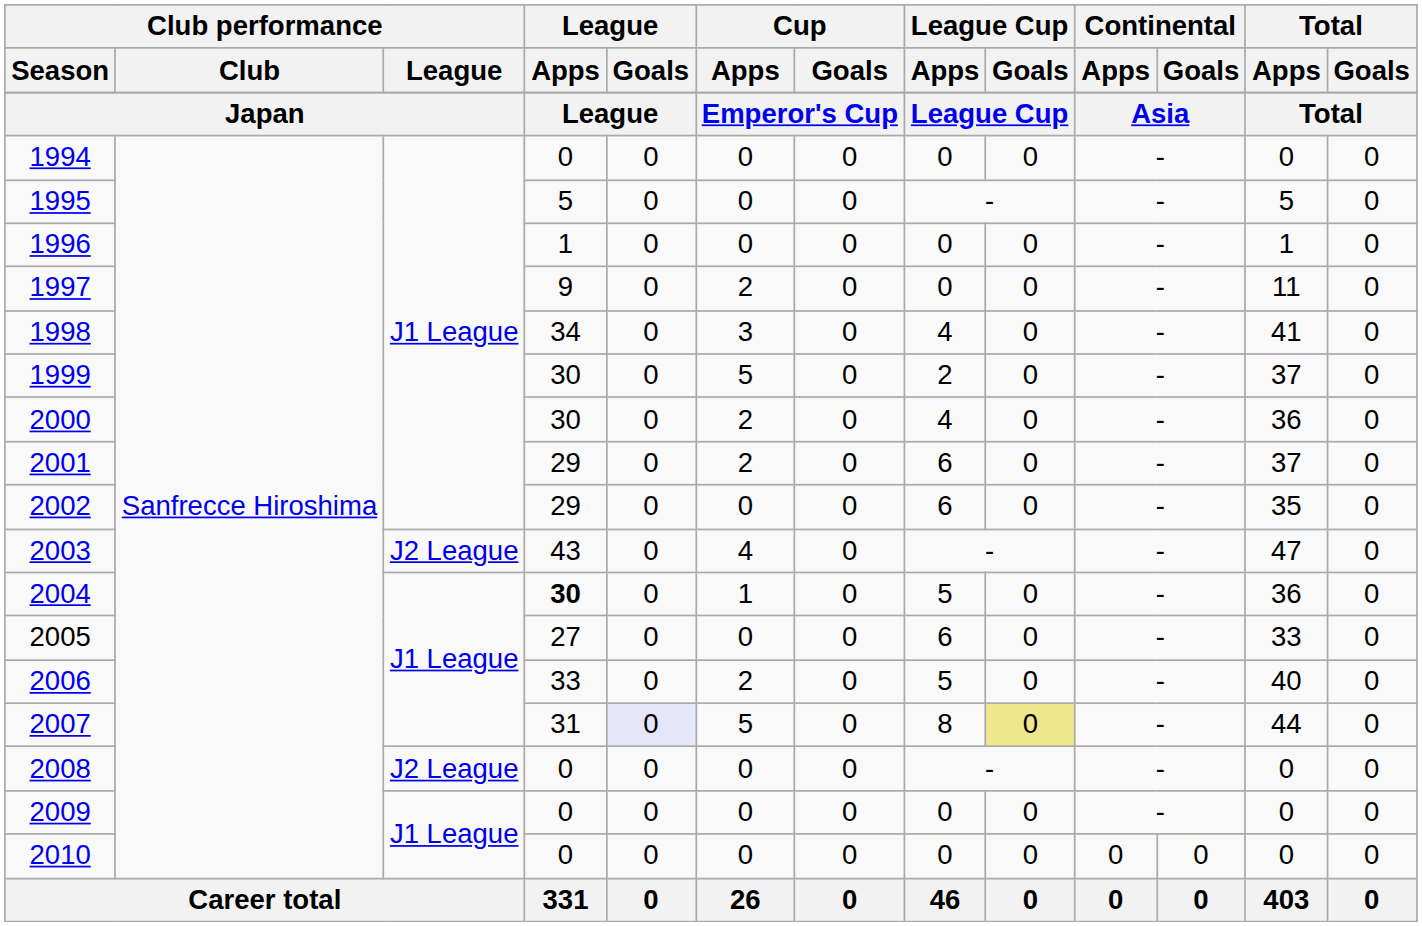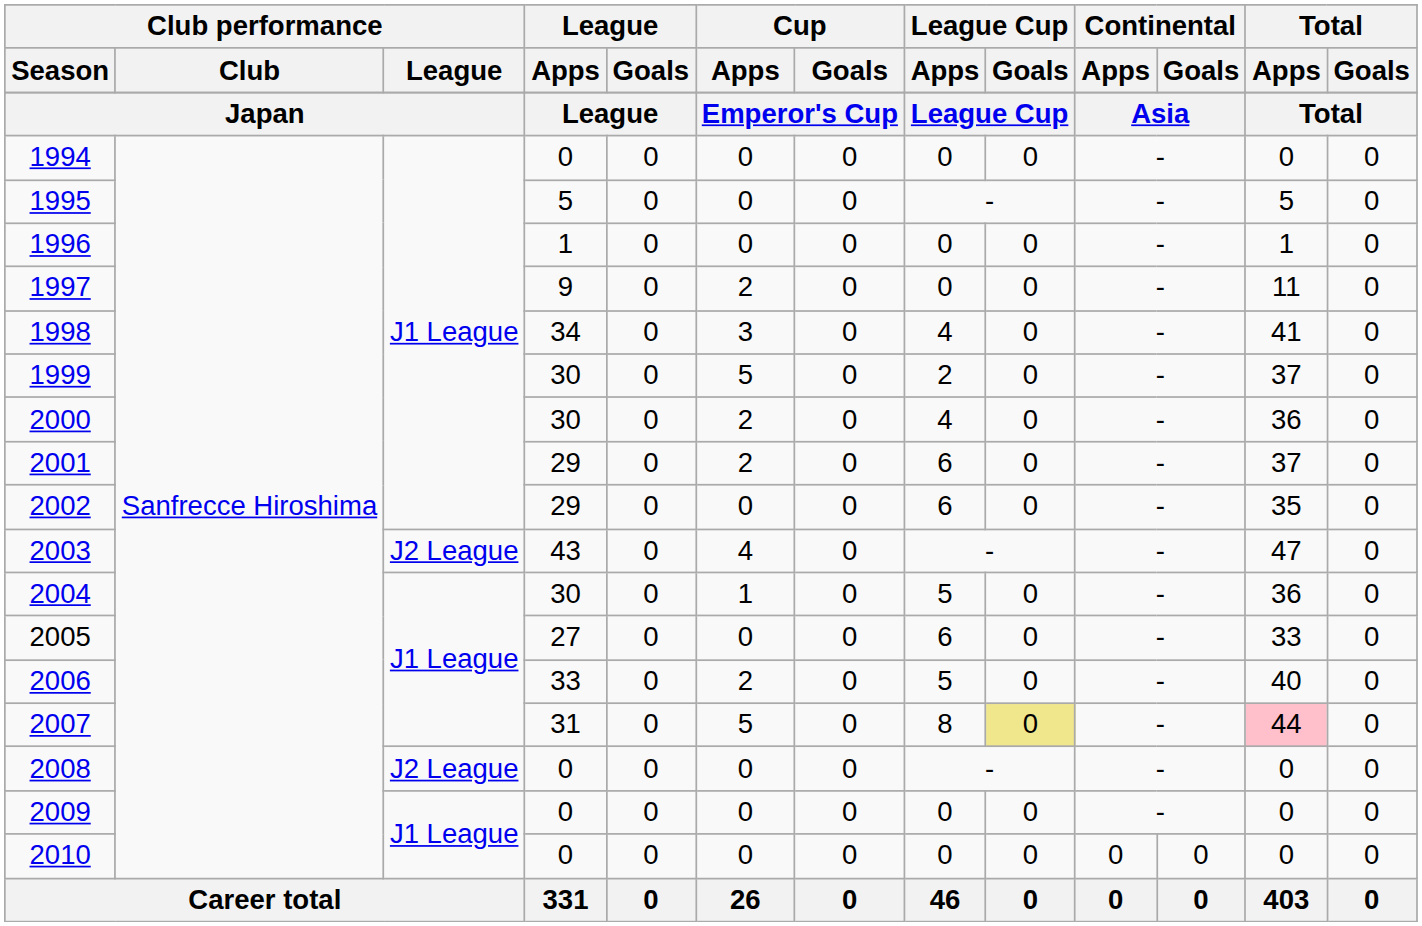(566, 593) bold -> (566, 593) normal
(651, 724) lavender background -> (651, 724) no background
(1286, 724) no background -> (1286, 724) pink background
